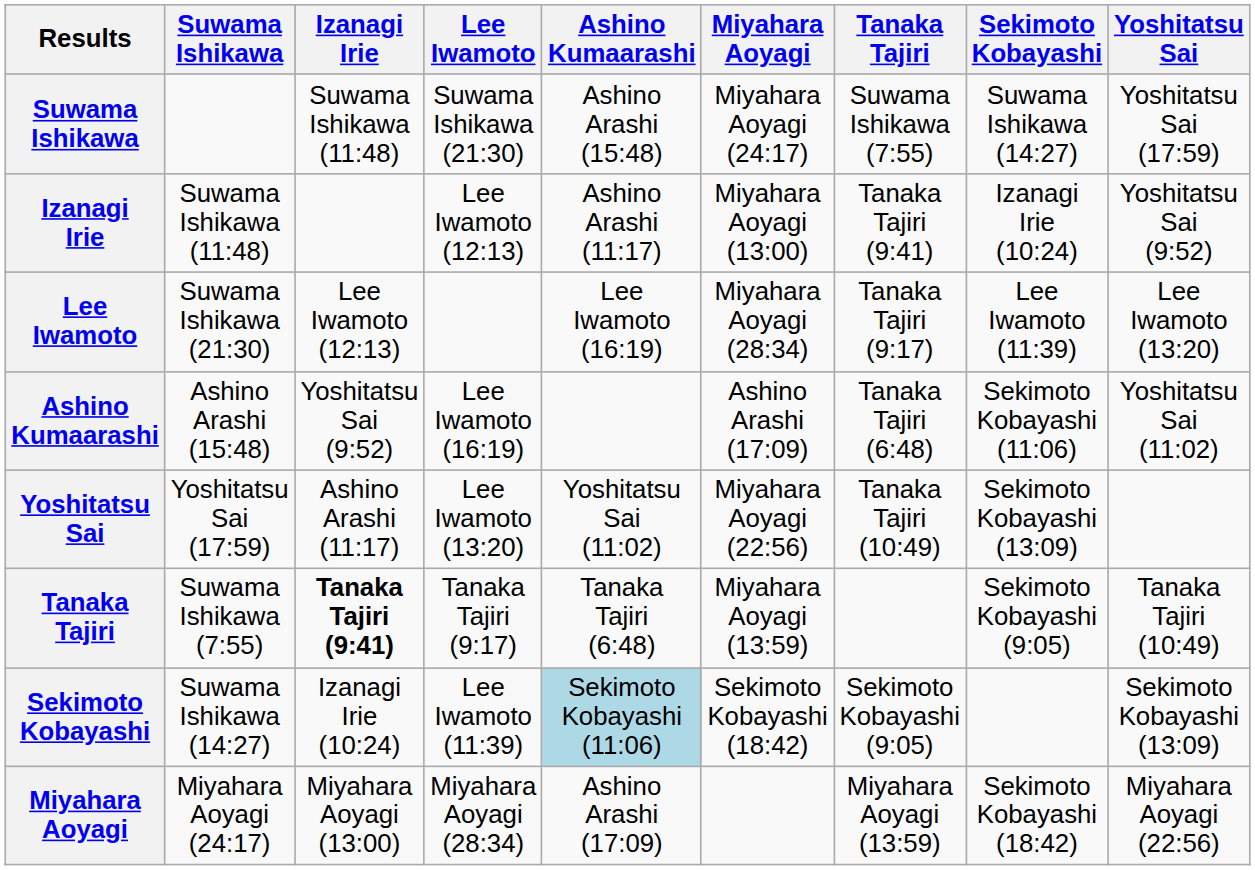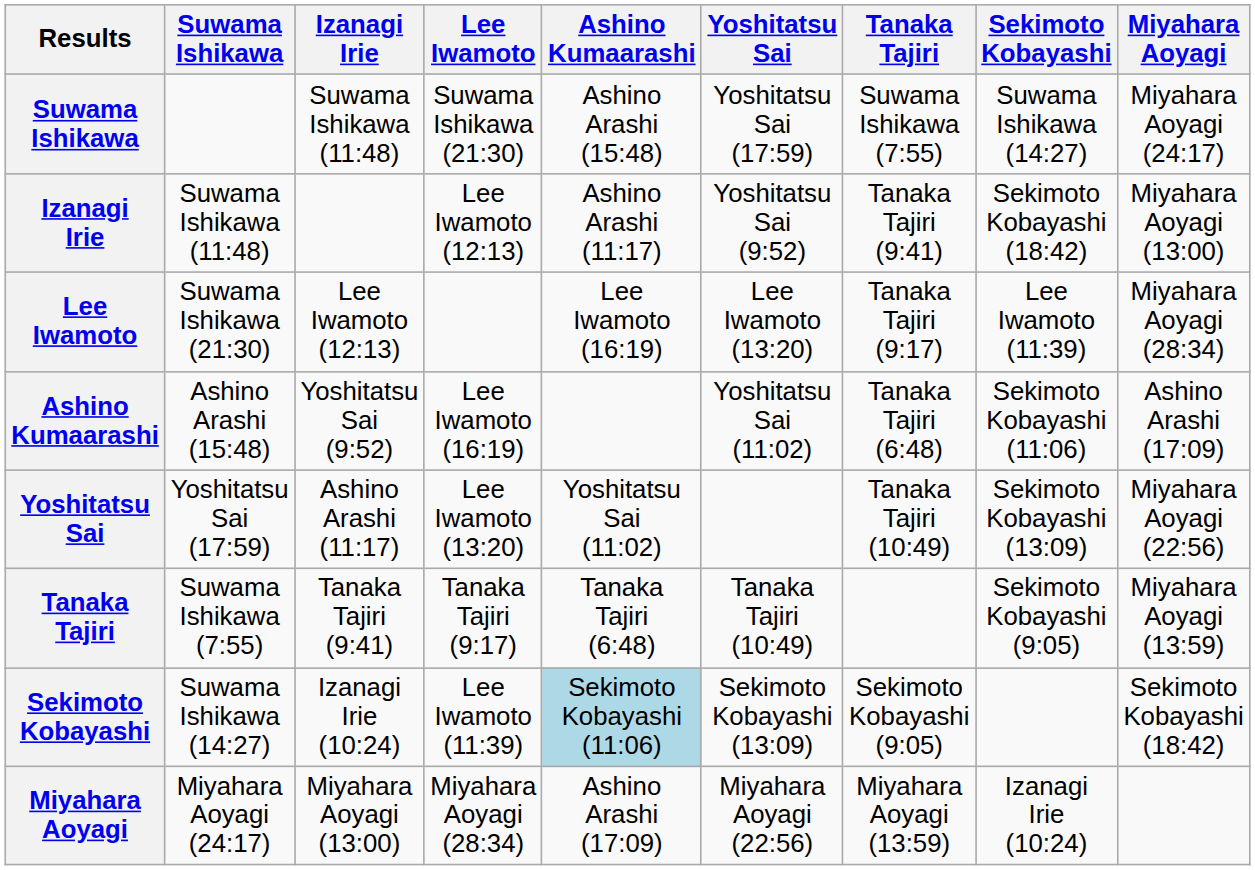columns swapped: (1179, 39) <-> (768, 39)
(1037, 222) Izanagi Irie (10:24) -> (1046, 222) Sekimoto Kobayashi (18:42)
(359, 617) bold -> (359, 617) normal
(1037, 815) Sekimoto Kobayashi (18:42) -> (1046, 815) Izanagi Irie (10:24)
